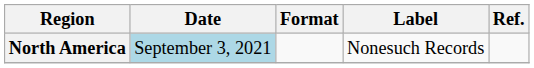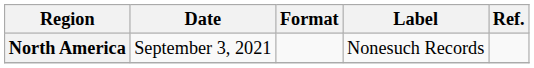(203, 47) lightblue background -> (203, 47) no background
